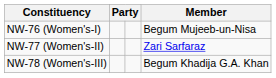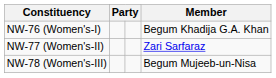(200, 30) Begum Mujeeb-un-Nisa -> (206, 30) Begum Khadija G.A. Khan
(206, 64) Begum Khadija G.A. Khan -> (200, 64) Begum Mujeeb-un-Nisa
